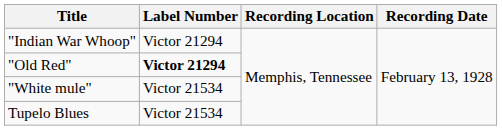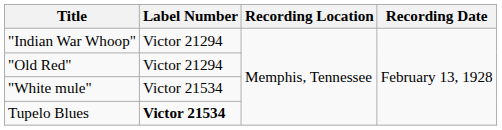(184, 64) bold -> (183, 64) normal
(183, 112) normal -> (184, 112) bold
